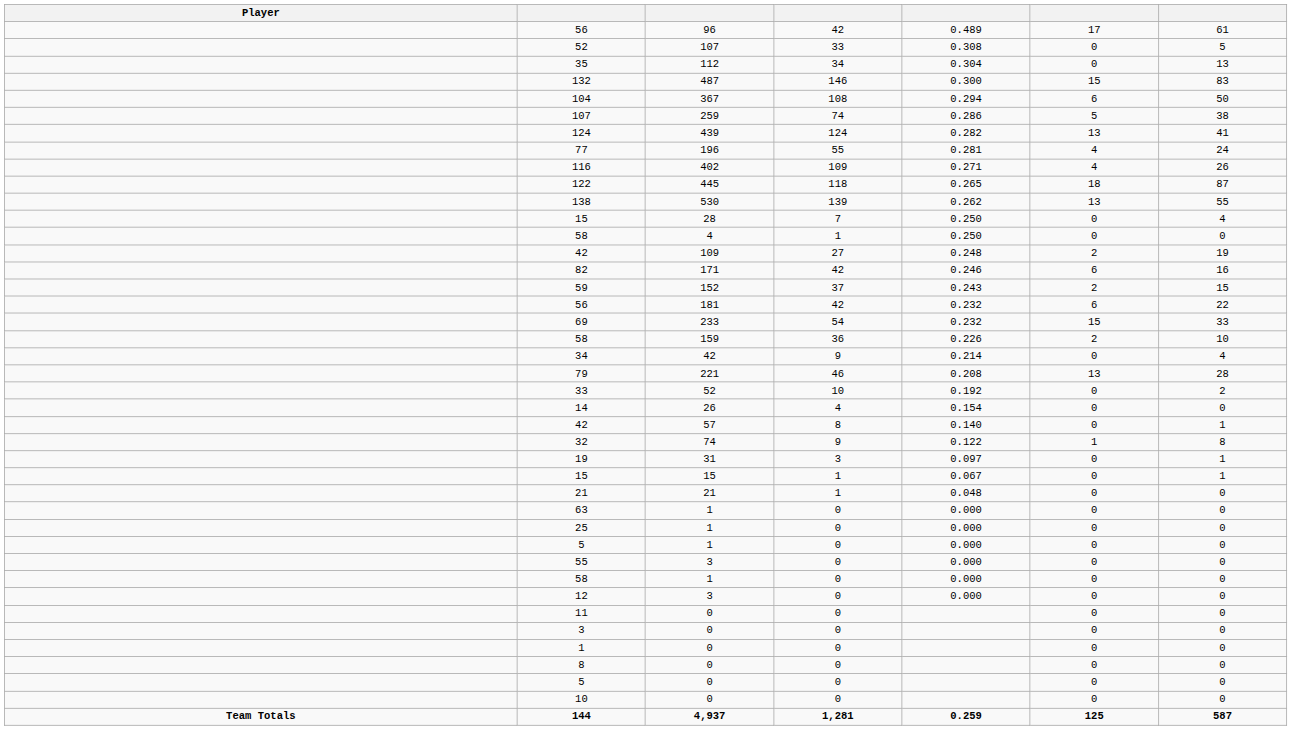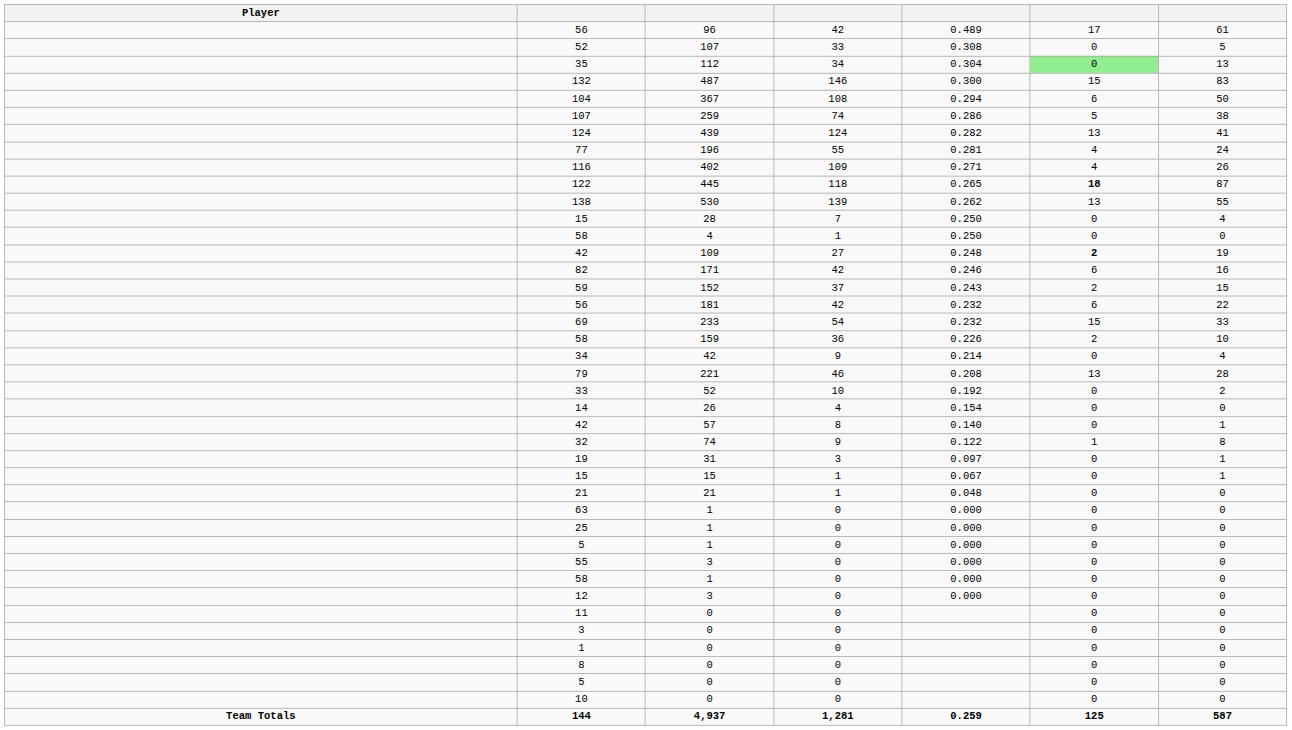(1094, 64) no background -> (1094, 64) lightgreen background
(1094, 185) normal -> (1094, 185) bold
(1094, 253) normal -> (1094, 253) bold
